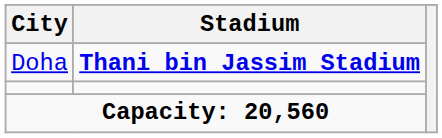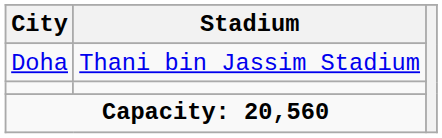(250, 63) bold -> (250, 63) normal
